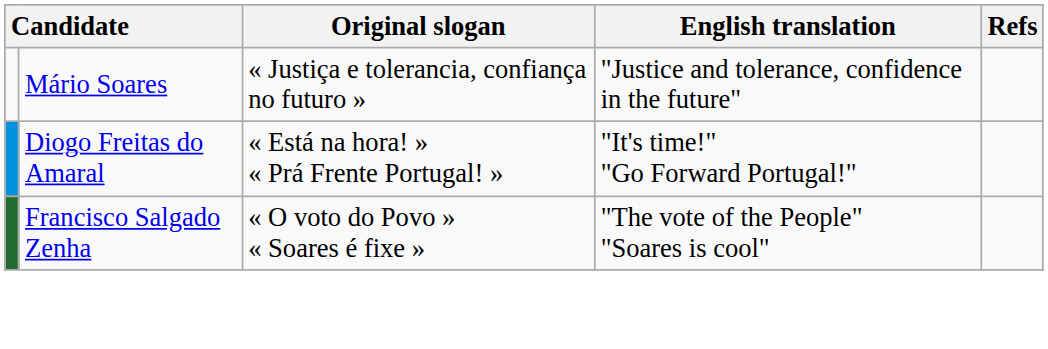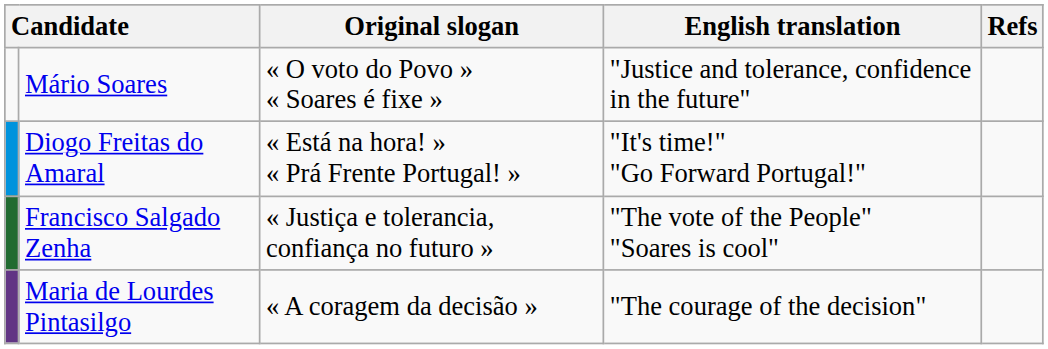(417, 84) « Justiça e tolerancia, confiança no futuro » -> (369, 84) « O voto do Povo » « Soares é fixe »
(352, 231) « O voto do Povo » « Soares é fixe » -> (380, 231) « Justiça e tolerancia, confiança no futuro »
+ row: (119, 305)
